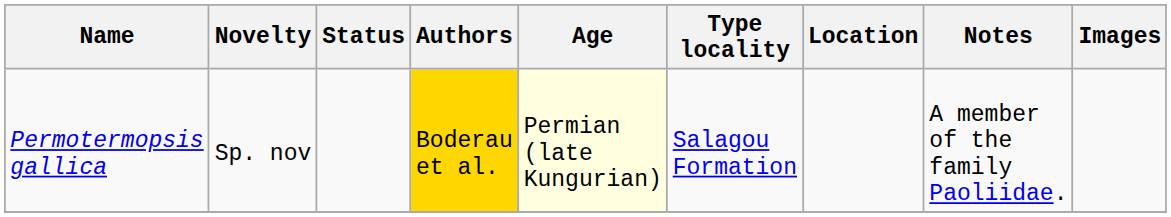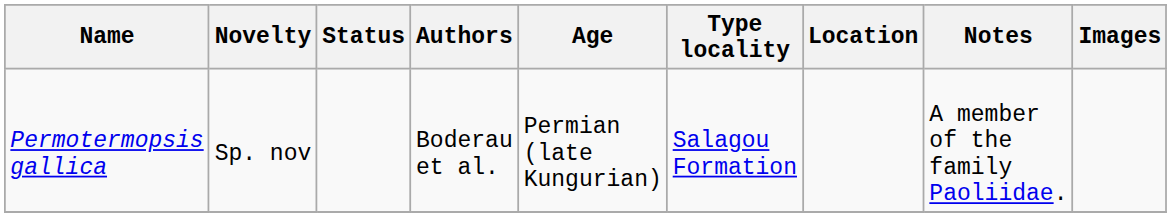(464, 154) gold background -> (464, 154) no background
(593, 154) lightyellow background -> (593, 154) no background
